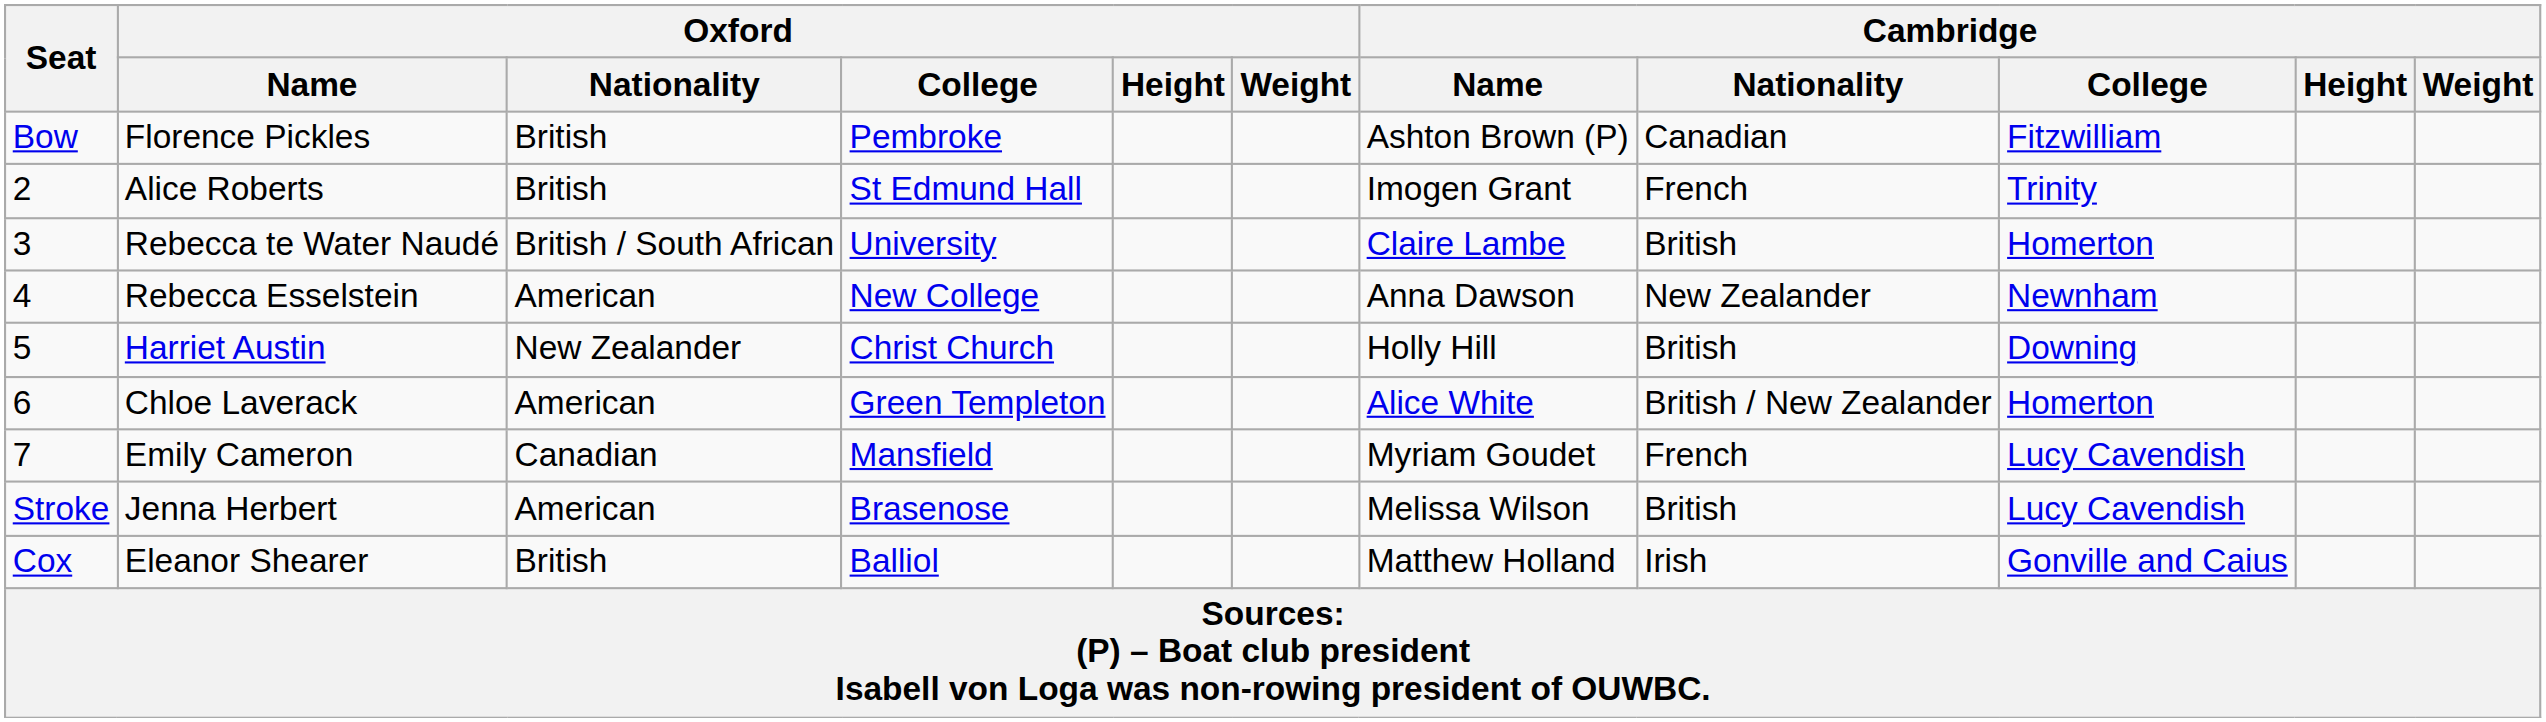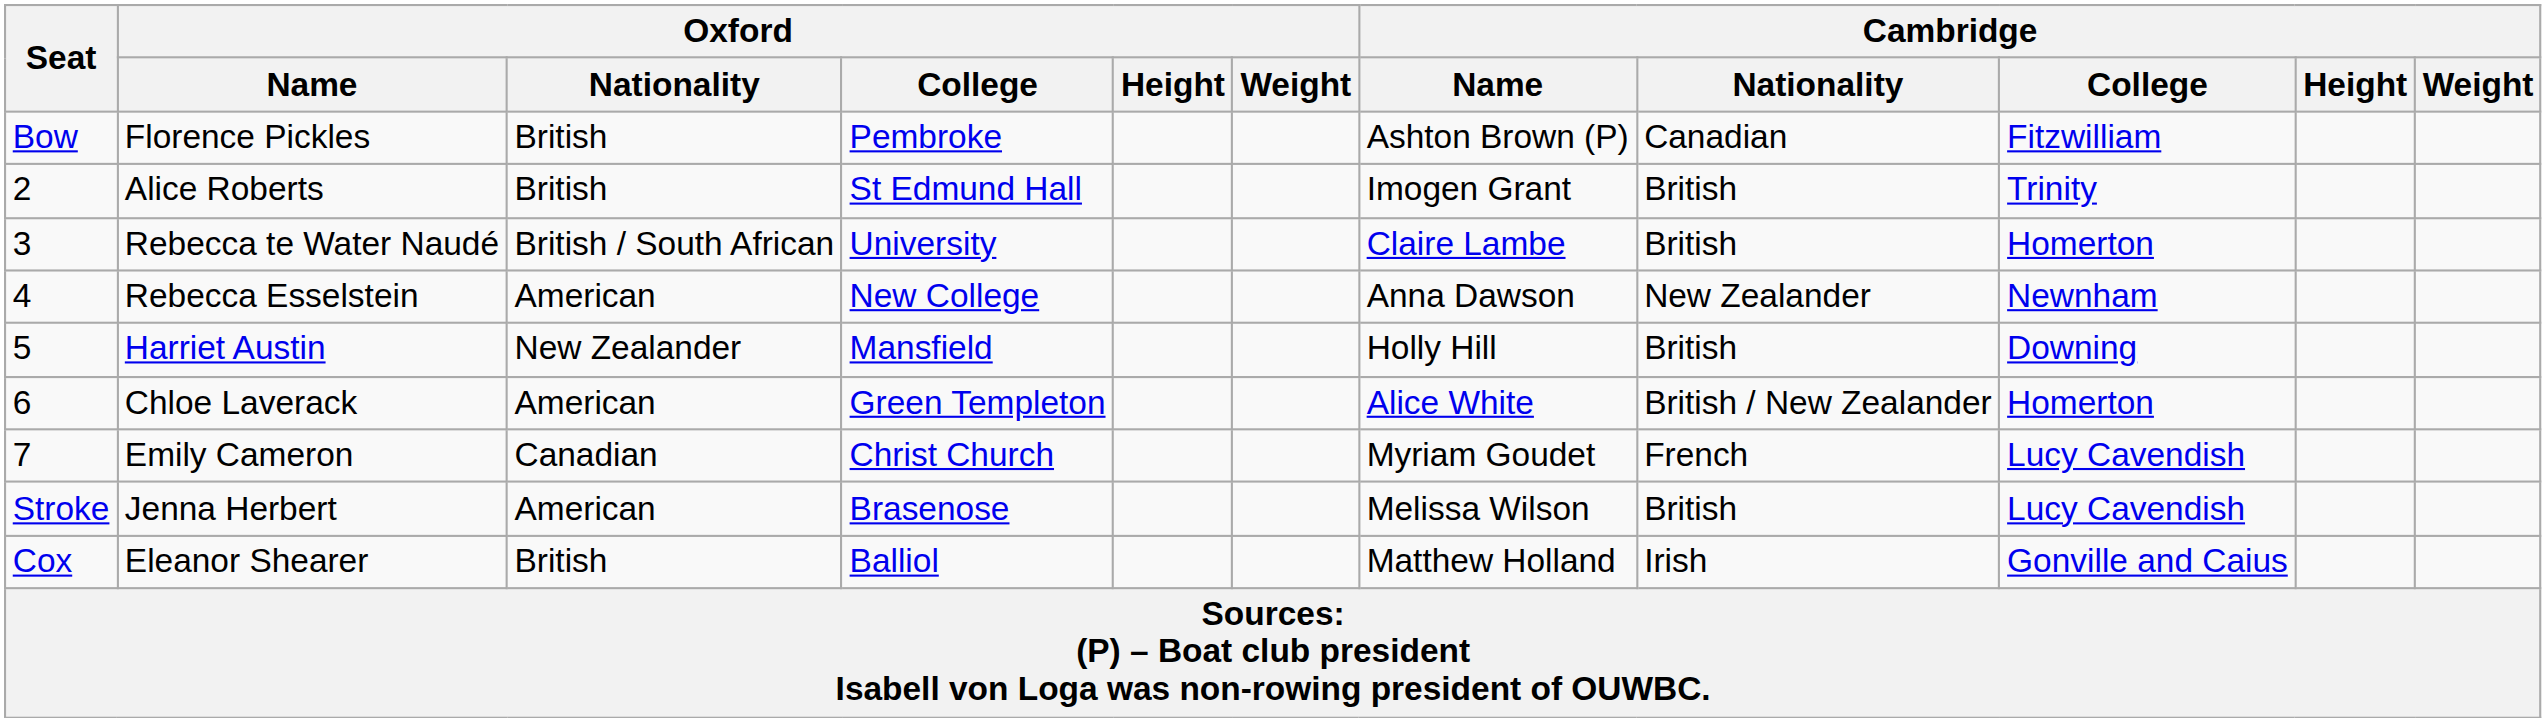(1696, 190) French -> (1691, 190) British
(952, 349) Christ Church -> (921, 349) Mansfield
(921, 455) Mansfield -> (952, 455) Christ Church
